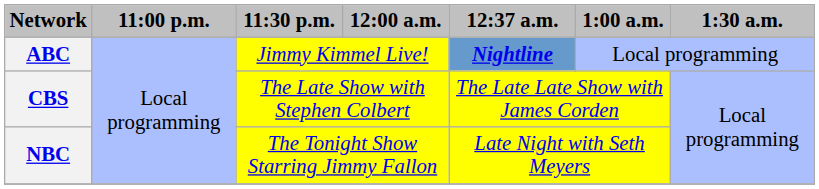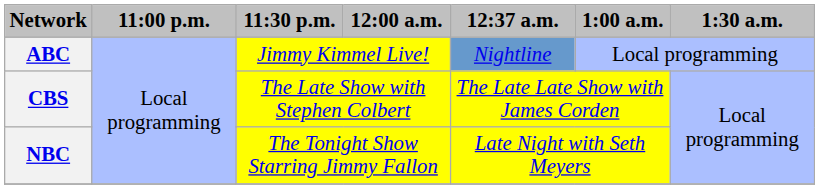(512, 53) bold -> (513, 53) normal
